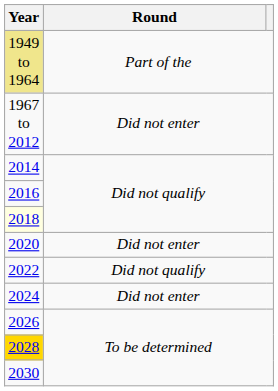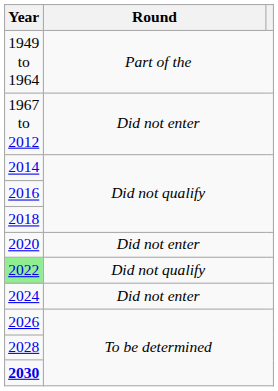(24, 61) khaki background -> (24, 61) no background
(24, 219) lightyellow background -> (24, 219) no background
(24, 270) no background -> (24, 270) lightgreen background
(24, 347) gold background -> (24, 347) no background
(24, 373) normal -> (24, 373) bold
